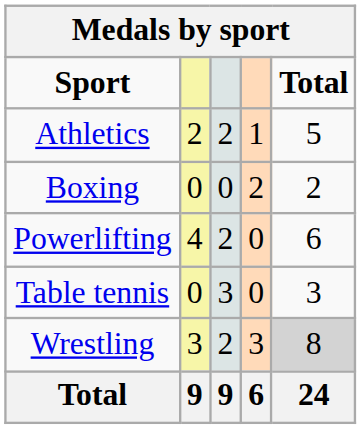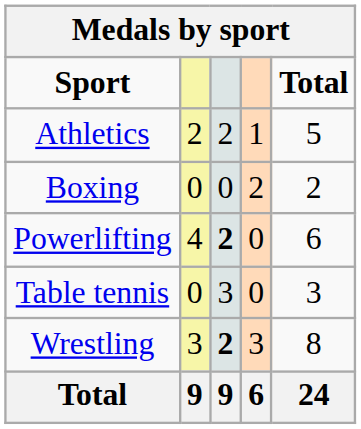(225, 239) normal -> (225, 239) bold
(225, 343) normal -> (225, 343) bold
(314, 343) lightgrey background -> (314, 343) no background
